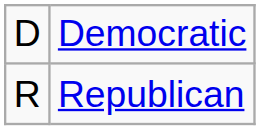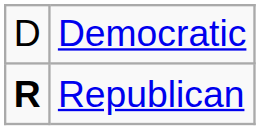(27, 93) normal -> (27, 93) bold
